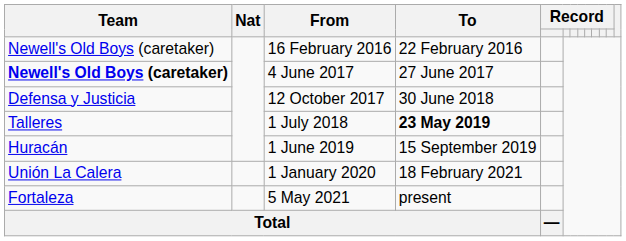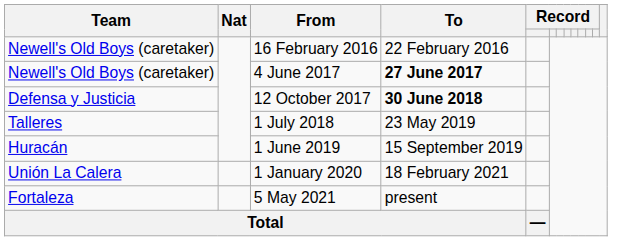(118, 73) bold -> (111, 73) normal
(446, 73) normal -> (434, 73) bold
(446, 98) normal -> (434, 98) bold
(444, 123) bold -> (430, 123) normal
